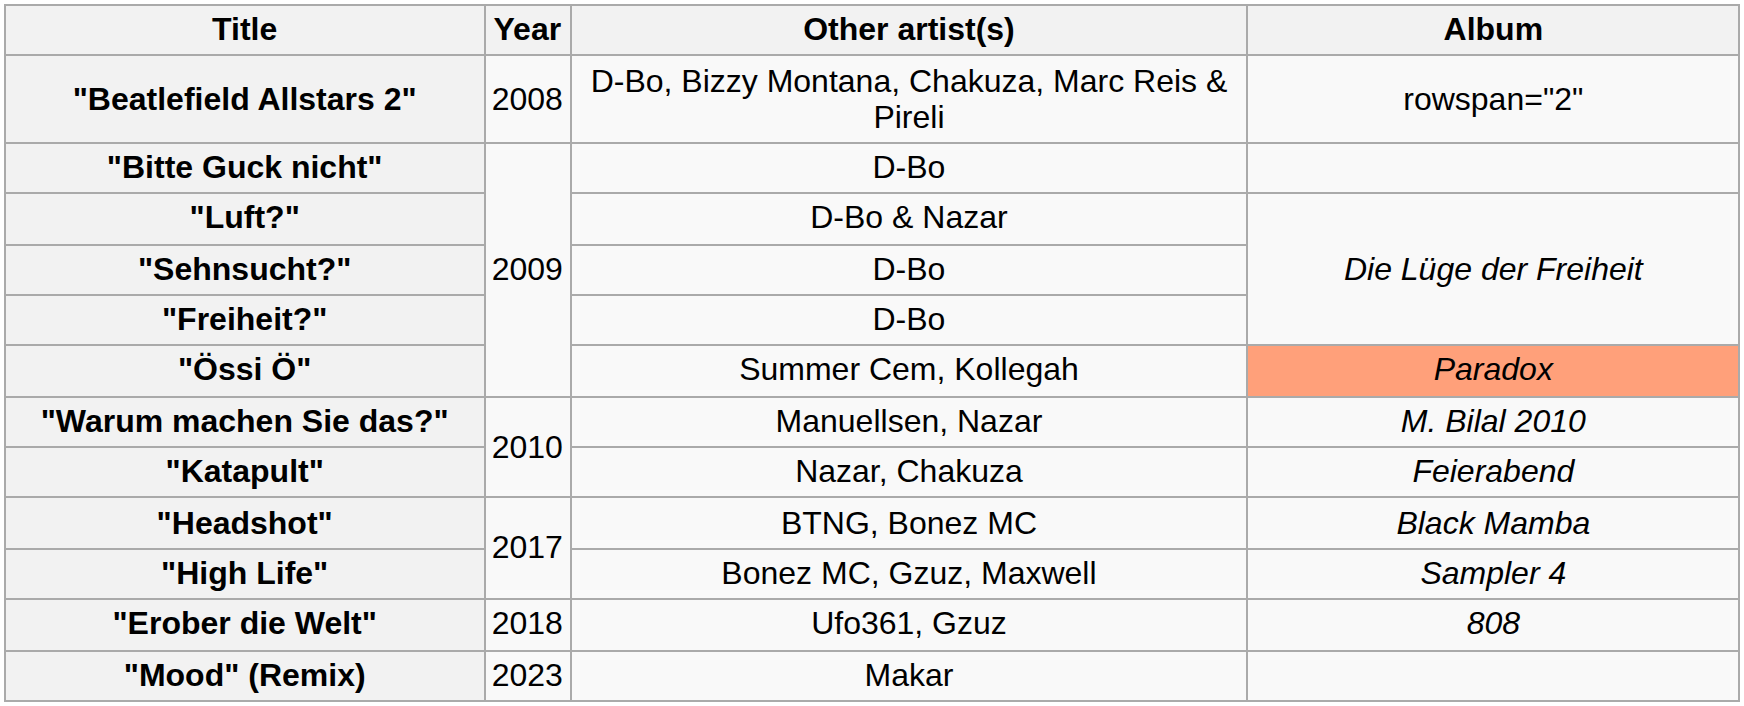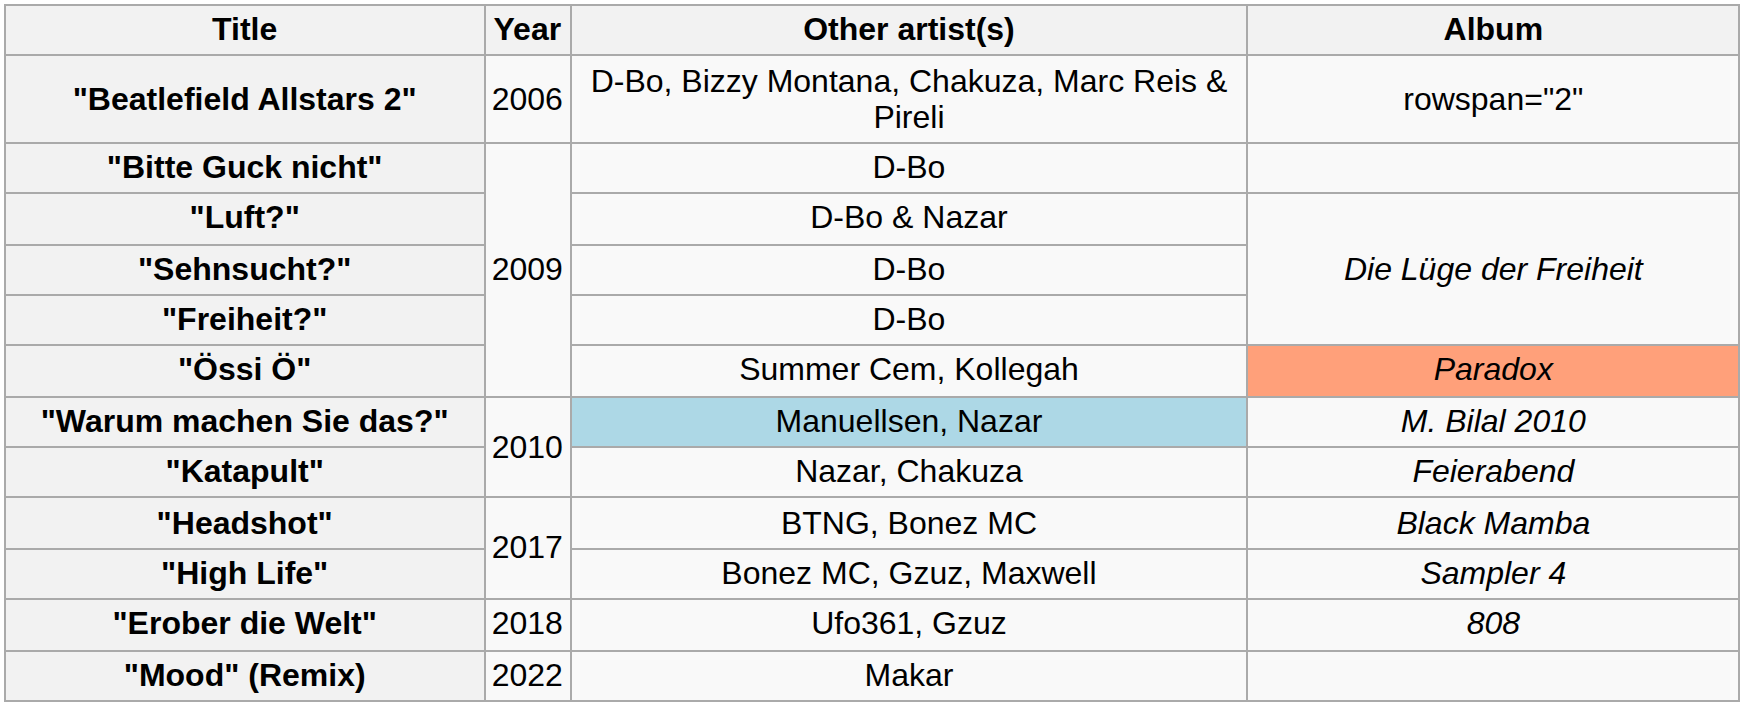(527, 98) 2008 -> (527, 98) 2006
(909, 421) no background -> (909, 421) lightblue background
(527, 674) 2023 -> (527, 674) 2022
